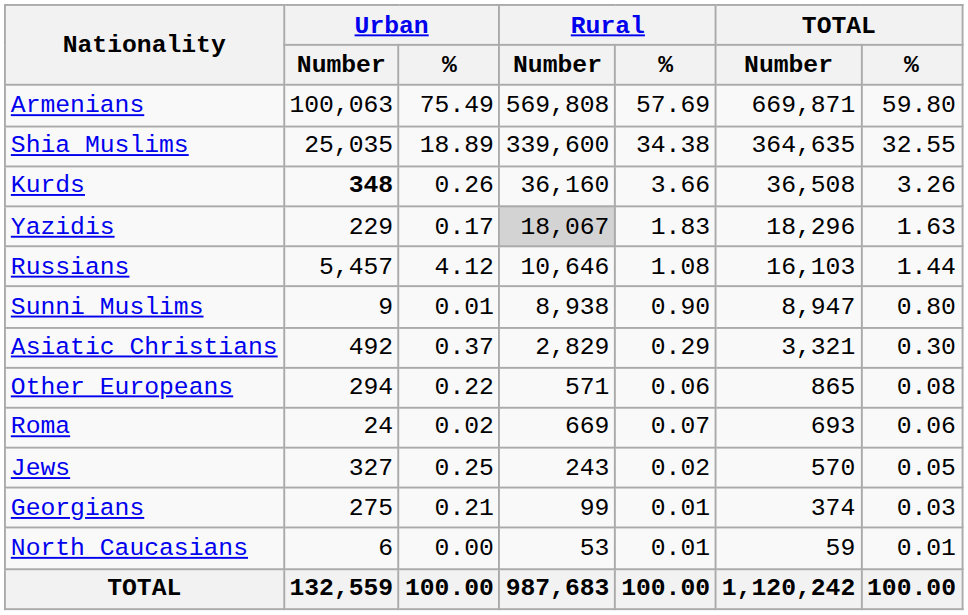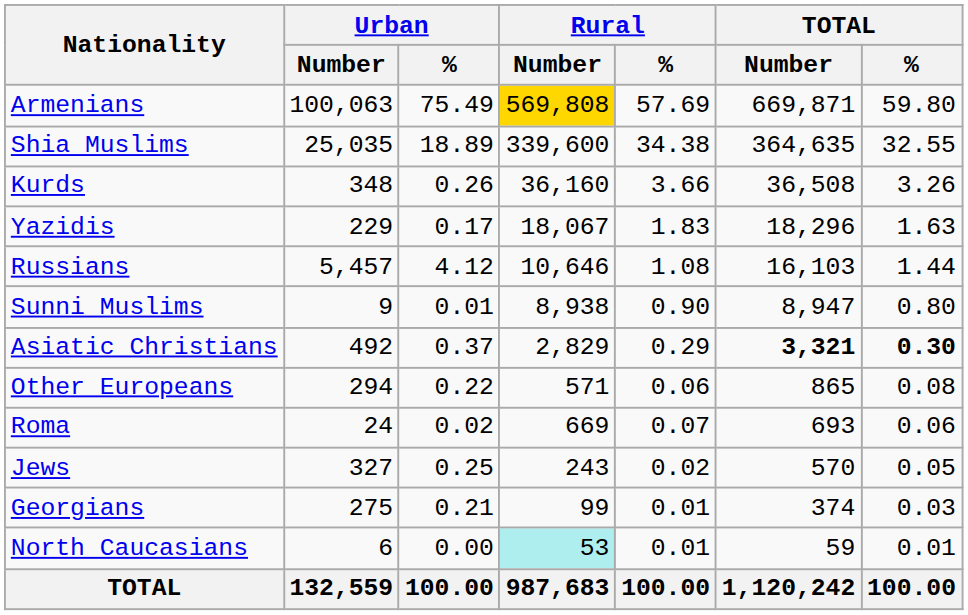(558, 106) no background -> (558, 106) gold background
(371, 186) bold -> (371, 186) normal
(565, 226) lightgrey background -> (565, 226) no background
(818, 347) normal -> (818, 347) bold
(926, 347) normal -> (926, 347) bold
(595, 548) no background -> (595, 548) paleturquoise background
